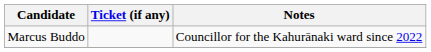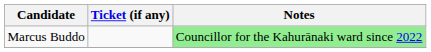(299, 37) no background -> (299, 37) lightgreen background
